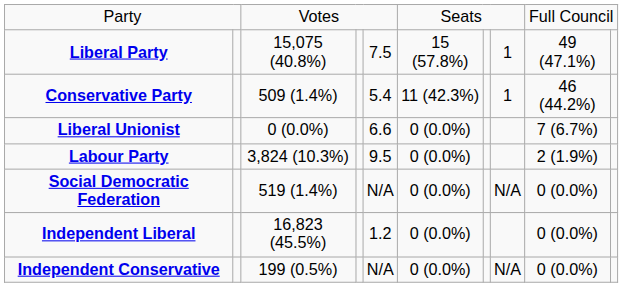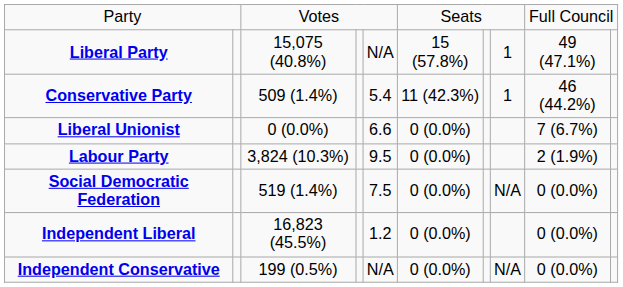(380, 52) 7.5 -> (380, 52) N/A
(380, 190) N/A -> (380, 190) 7.5
